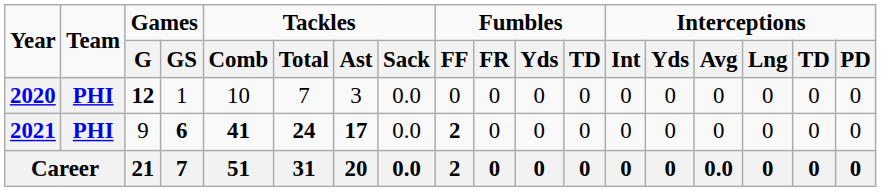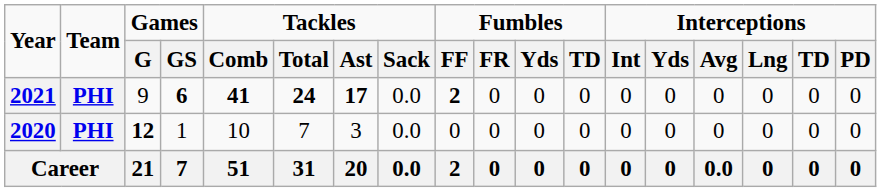rows swapped: (33, 95) <-> (33, 131)
